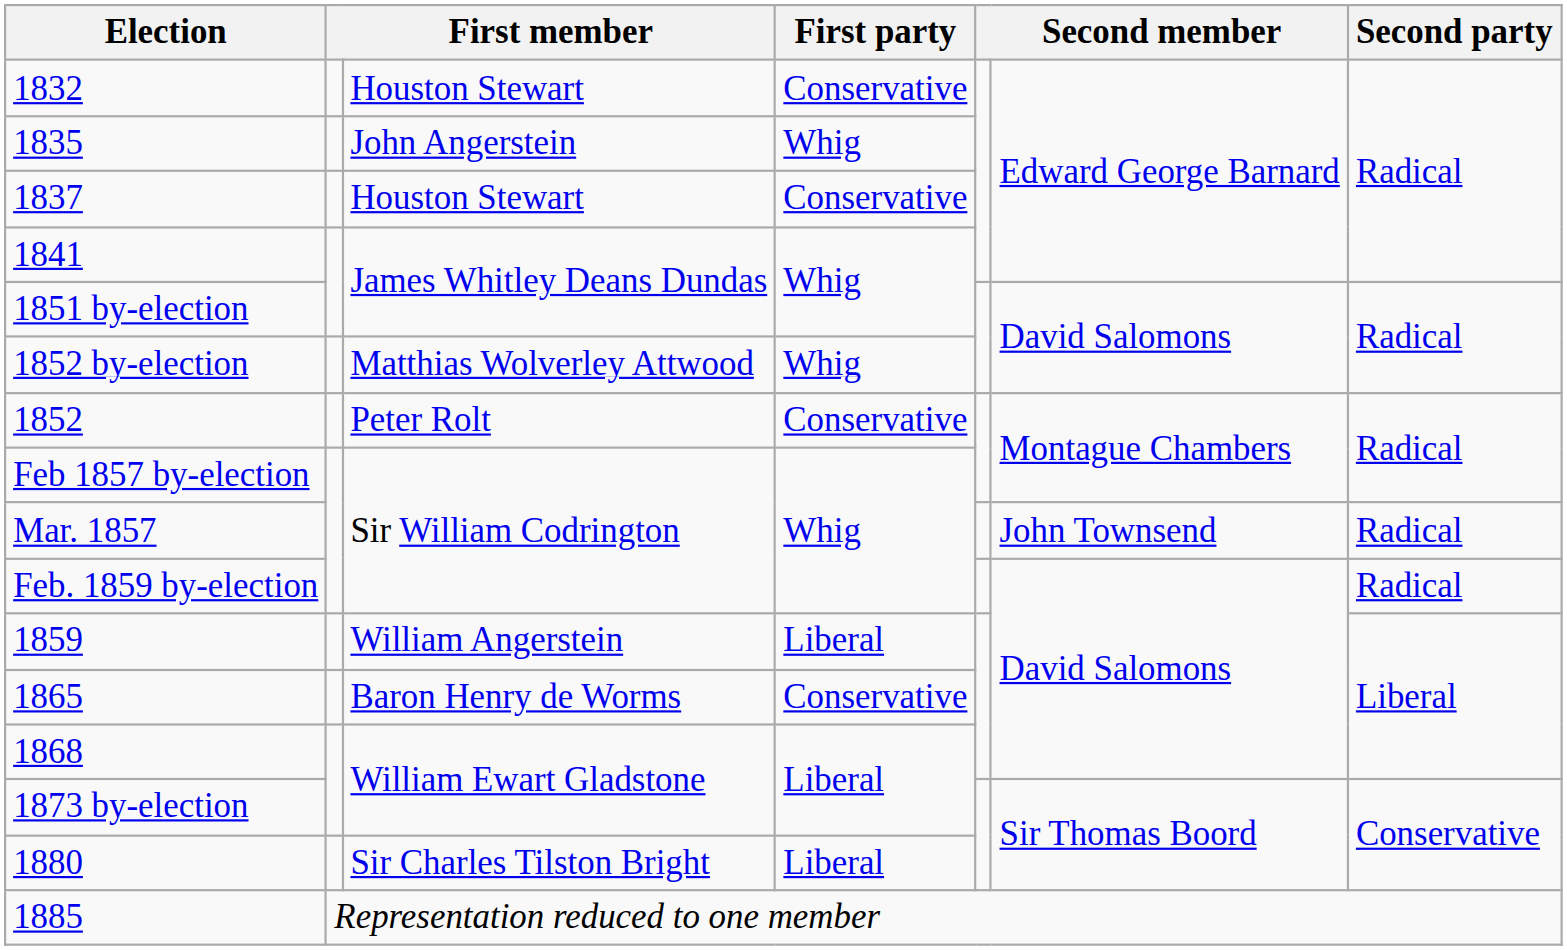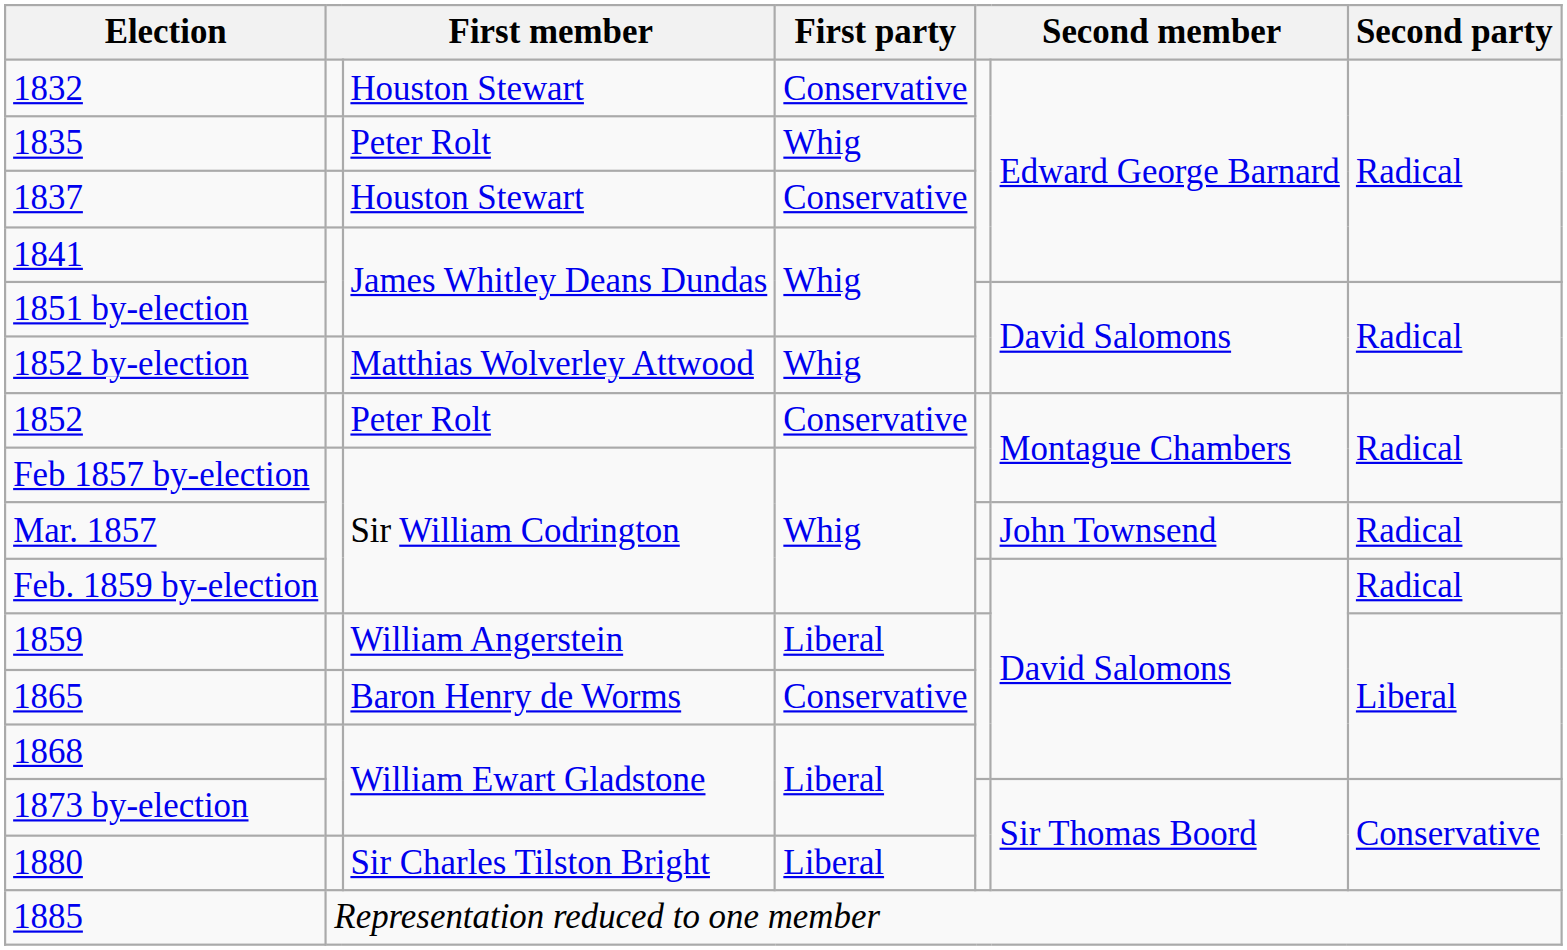(463, 142) John Angerstein -> (421, 142) Peter Rolt
